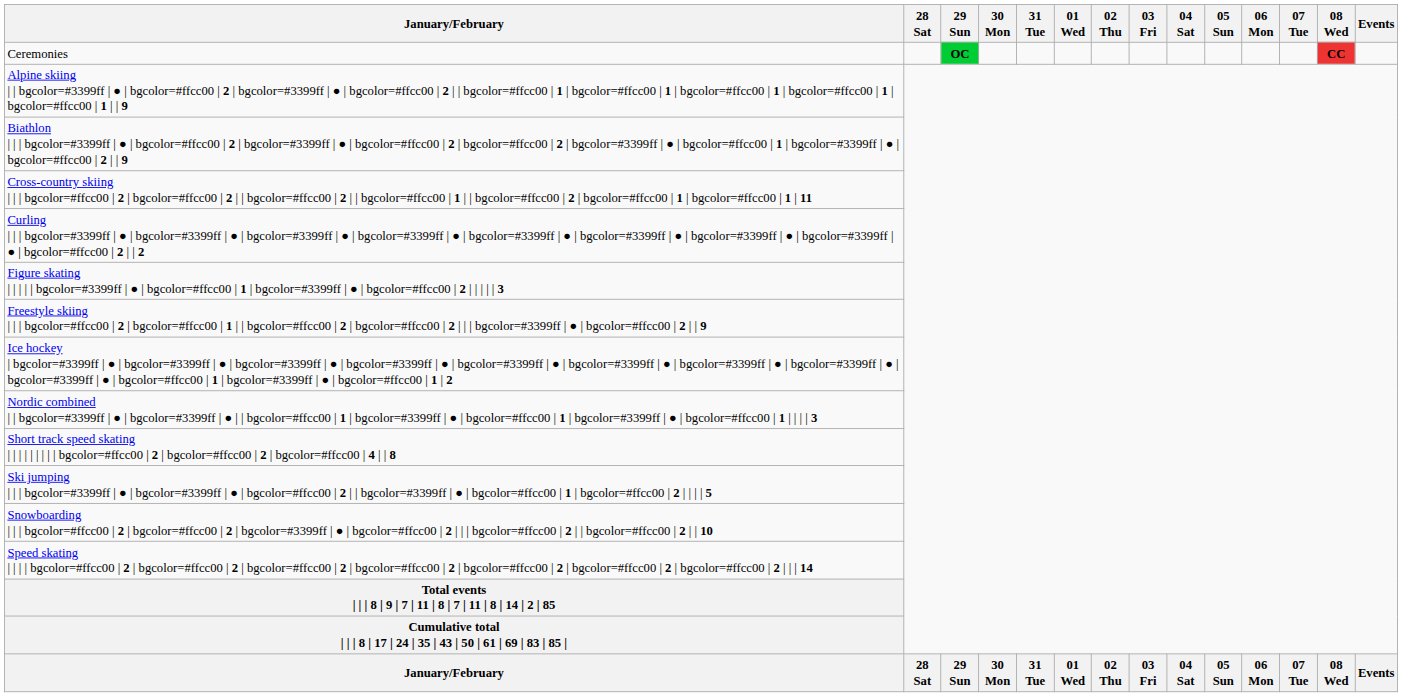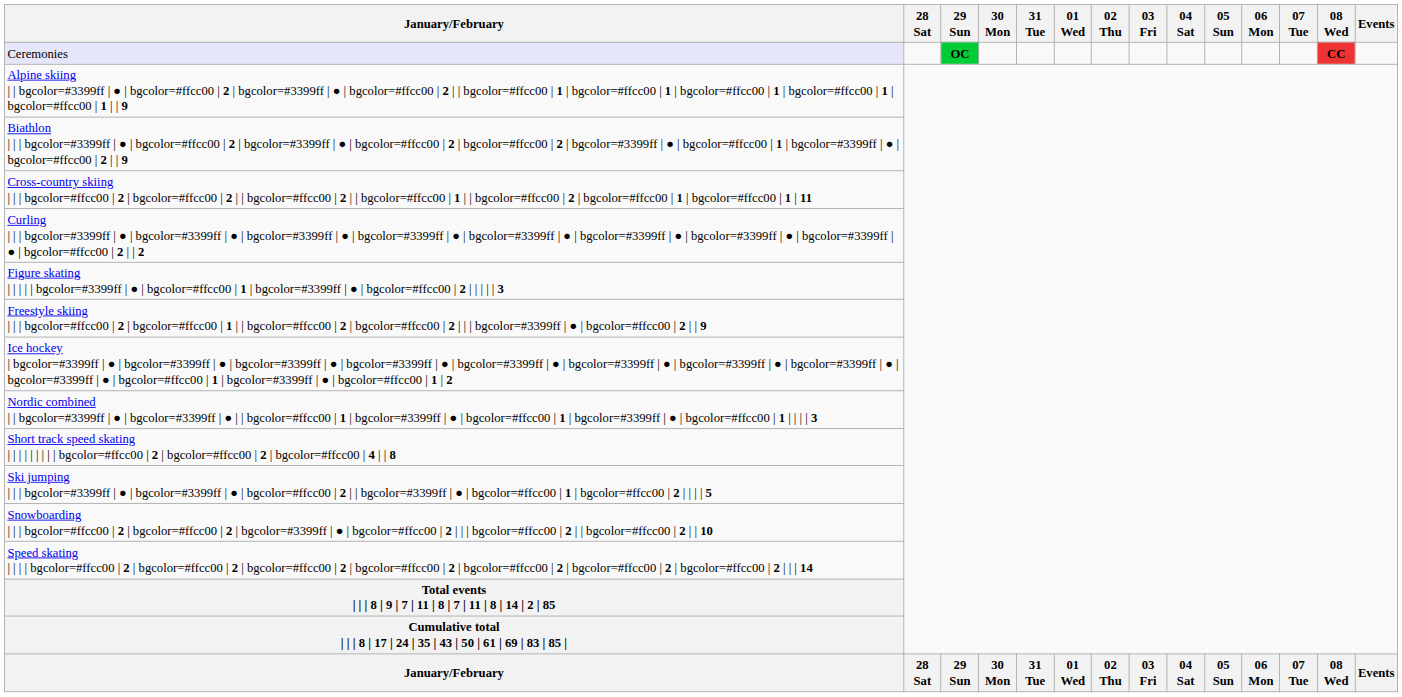(38, 53) no background -> (38, 53) lavender background
